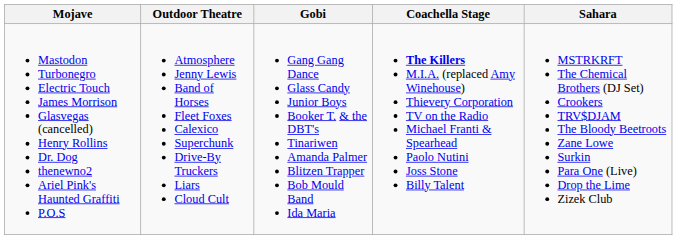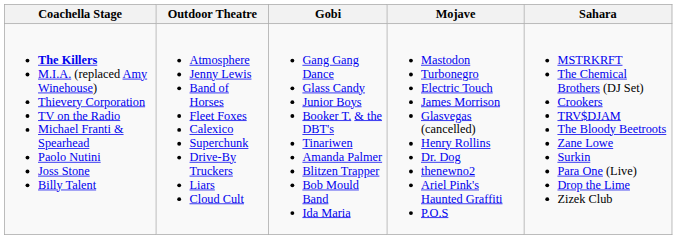columns swapped: (448, 14) <-> (73, 14)
